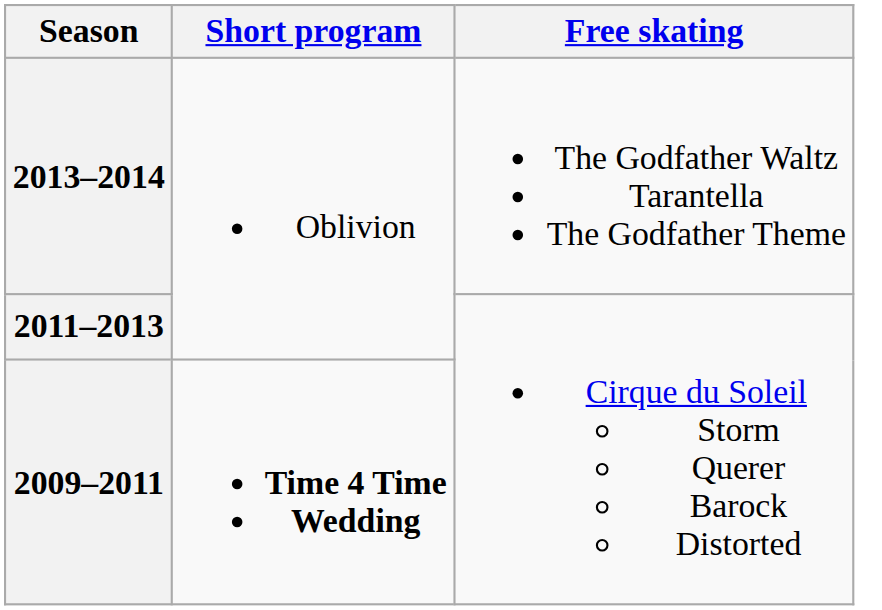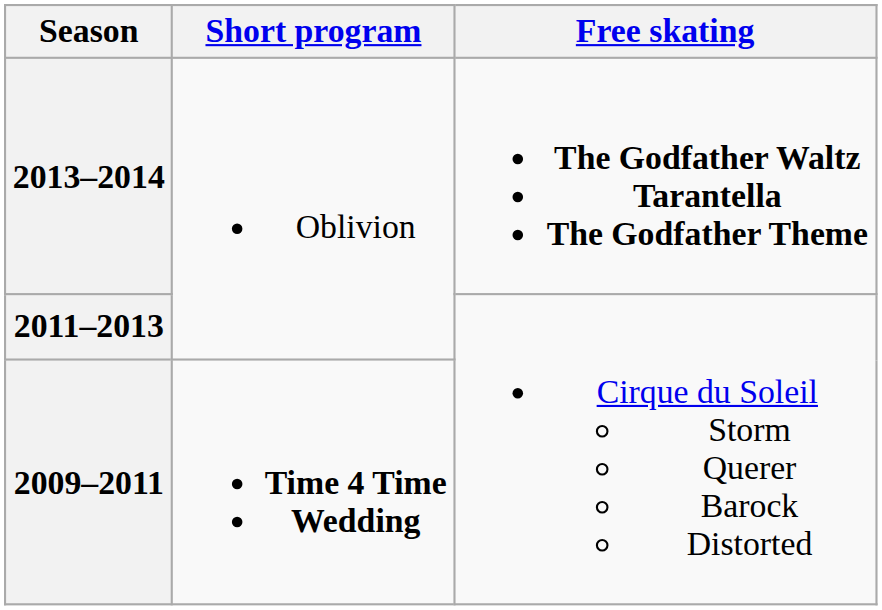(654, 195) normal -> (665, 195) bold
